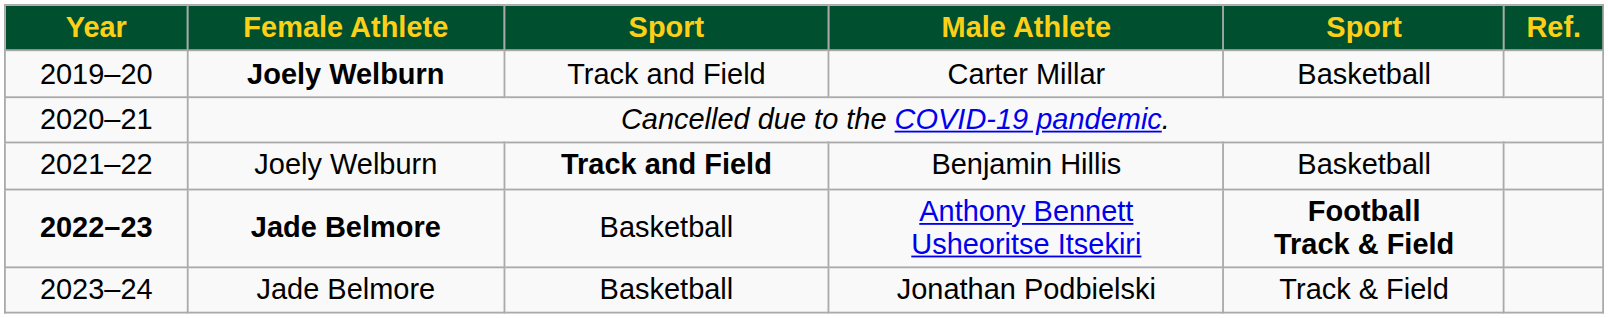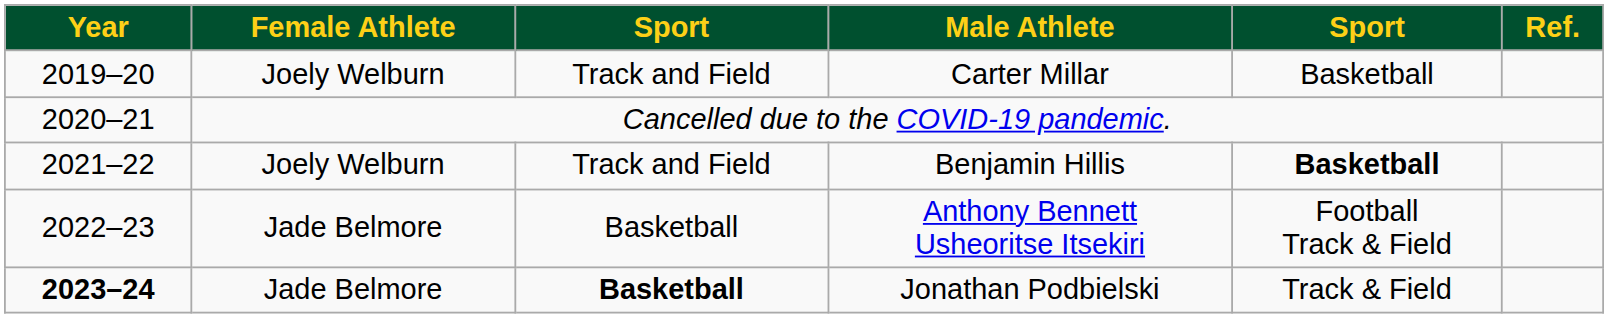(346, 73) bold -> (353, 73) normal
(666, 165) bold -> (671, 165) normal
(1364, 165) normal -> (1367, 165) bold
(96, 227) bold -> (98, 227) normal
(346, 227) bold -> (353, 227) normal
(1364, 227) bold -> (1367, 227) normal
(96, 289) normal -> (98, 289) bold
(666, 289) normal -> (671, 289) bold
